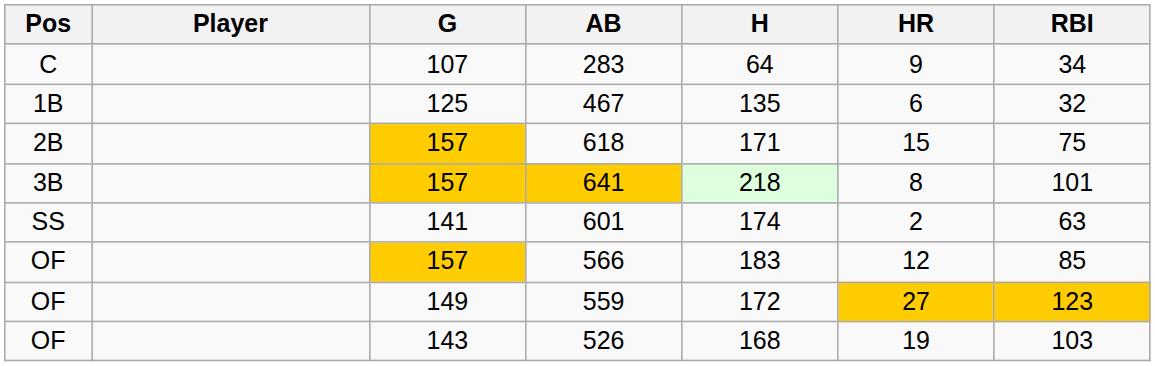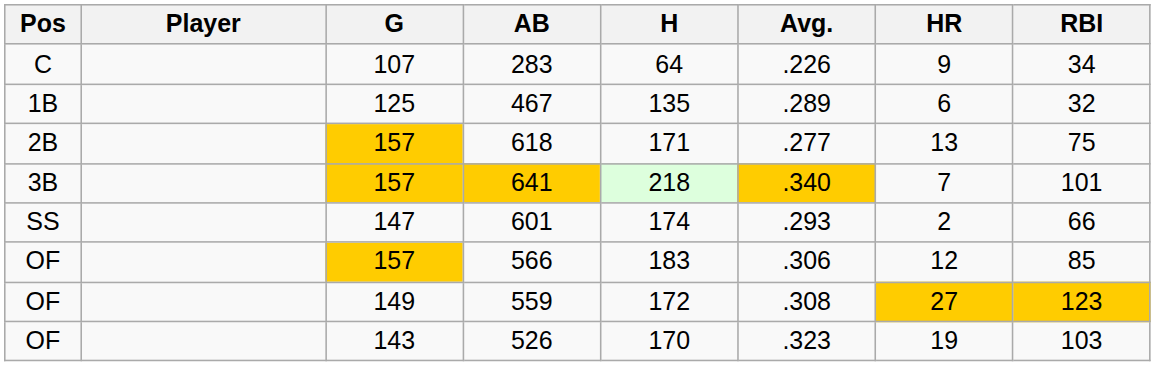+ column: (807, 24)
(916, 143) 15 -> (944, 143) 13
(916, 182) 8 -> (944, 182) 7
(447, 222) 141 -> (394, 222) 147
(1072, 222) 63 -> (1082, 222) 66
(760, 340) 168 -> (669, 340) 170
